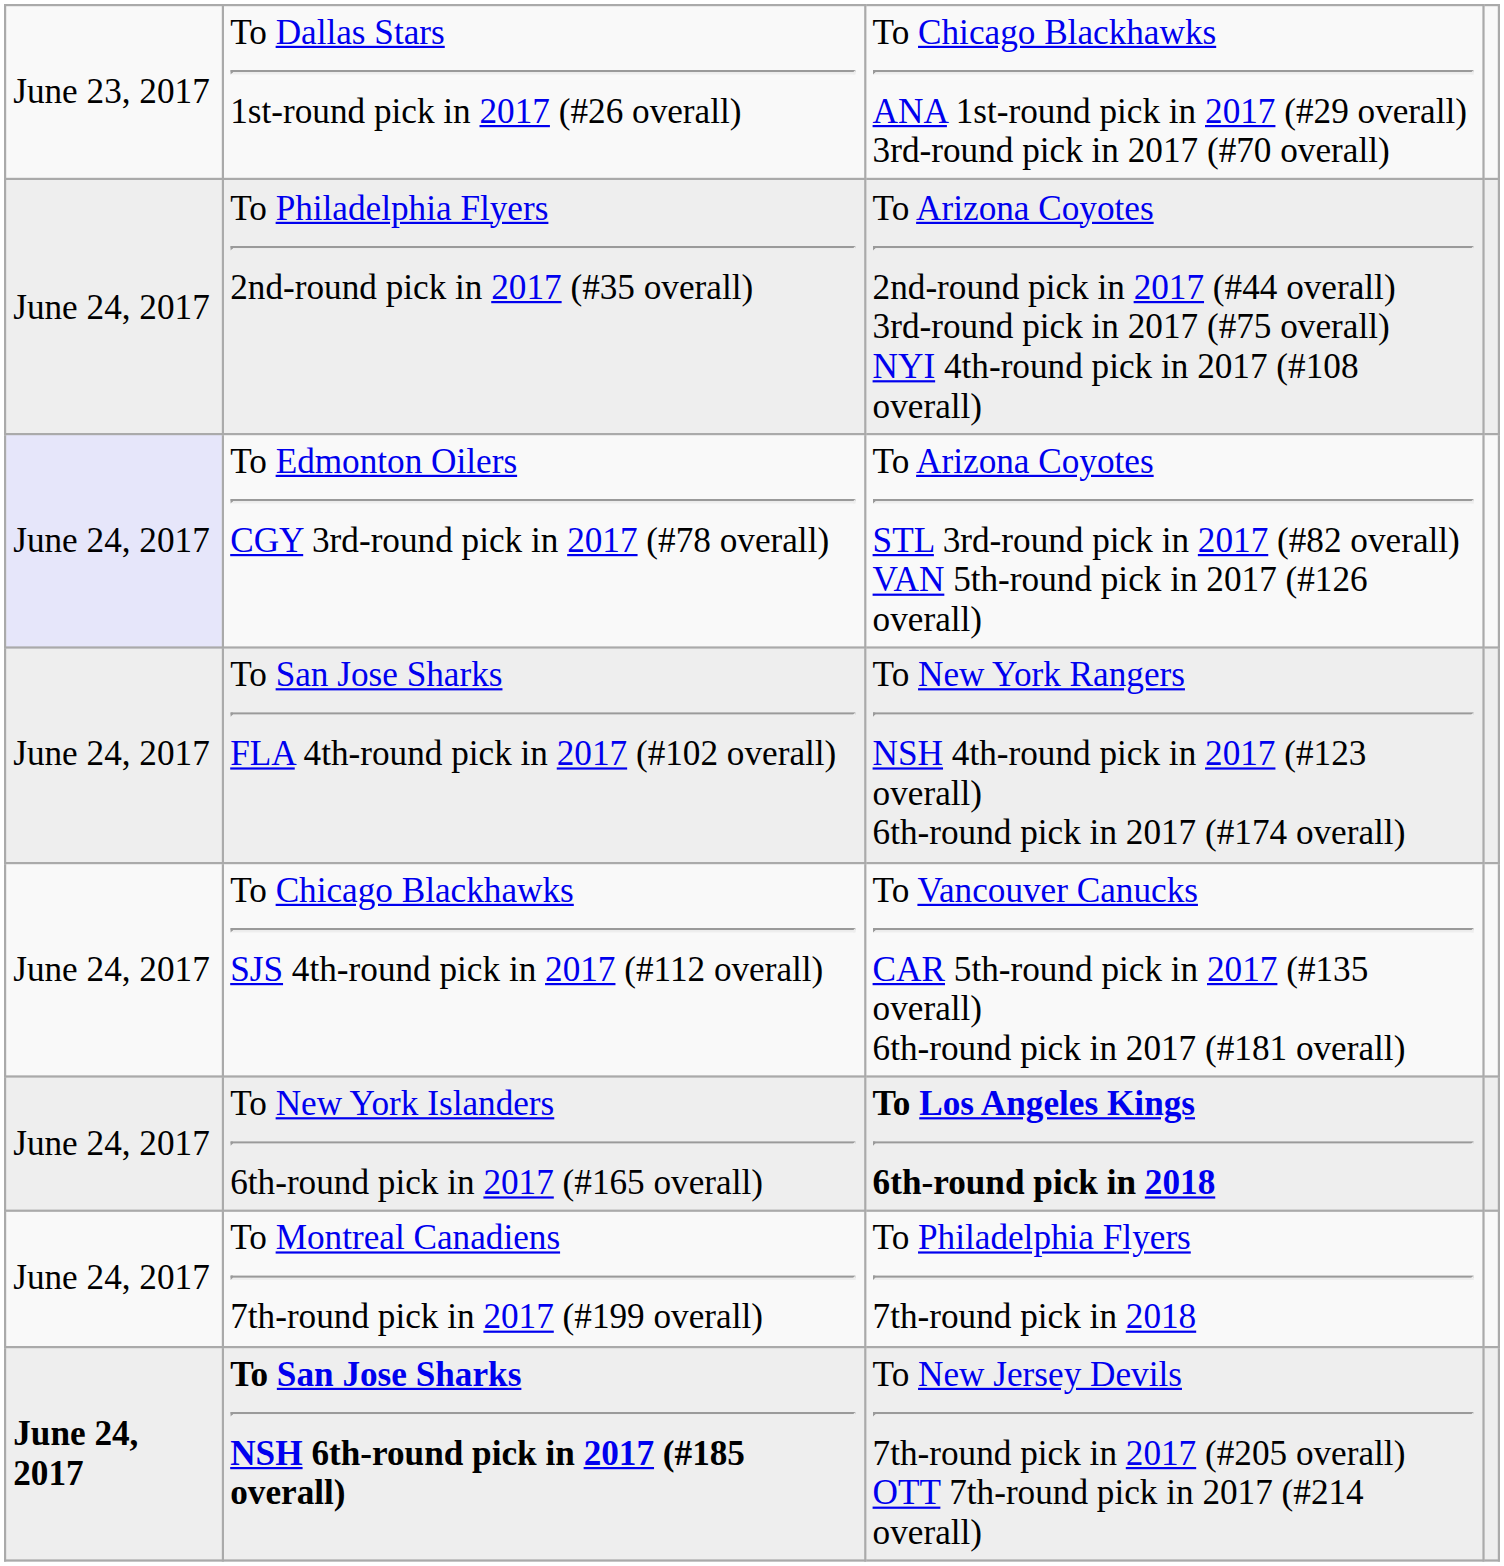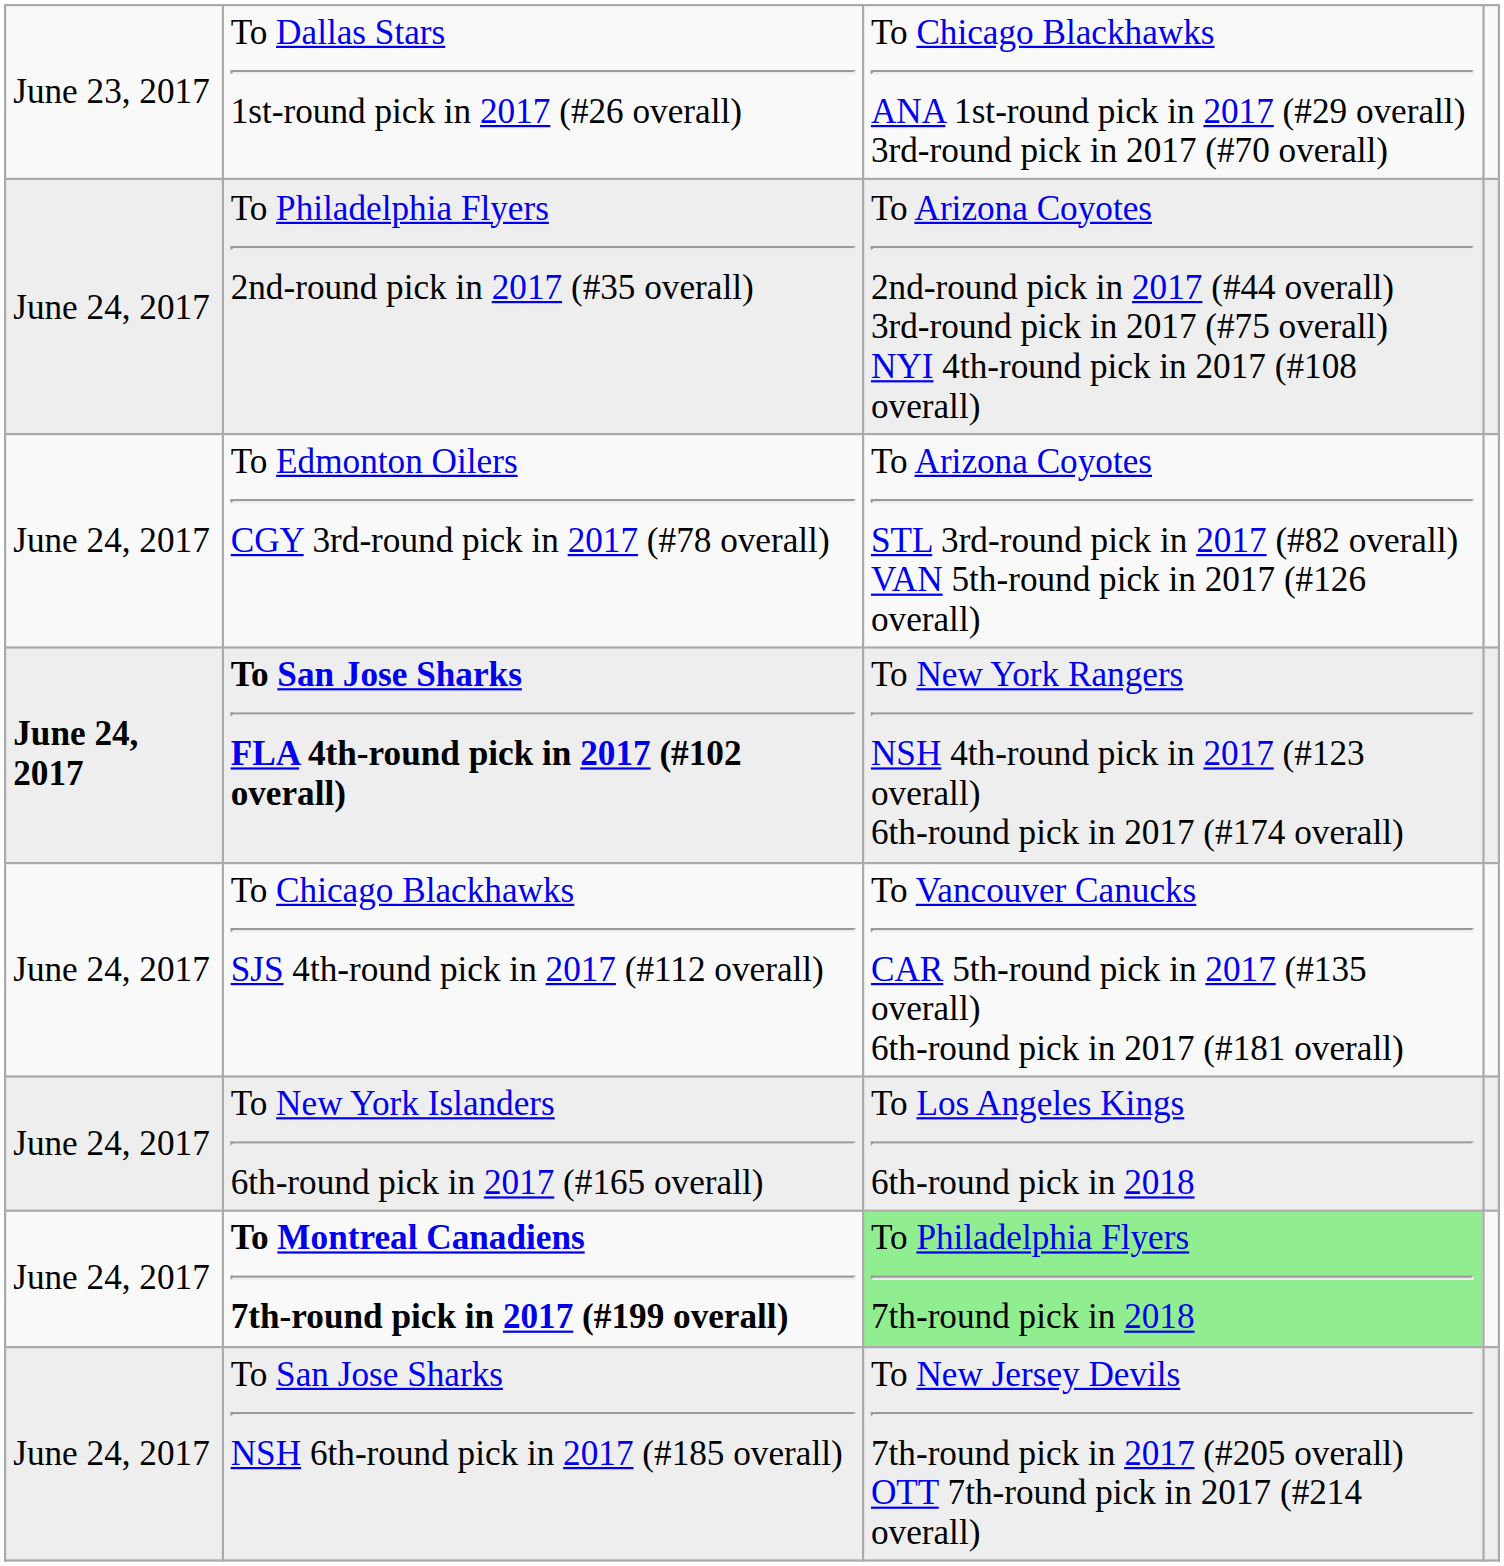(111, 540) lavender background -> (111, 540) no background
(111, 754) normal -> (76, 754) bold
(543, 714) normal -> (543, 734) bold
(1174, 1143) bold -> (1173, 1143) normal
(543, 1278) normal -> (543, 1278) bold
(1174, 1278) no background -> (1173, 1278) lightgreen background
(76, 1452) bold -> (111, 1452) normal
(543, 1432) bold -> (543, 1413) normal
